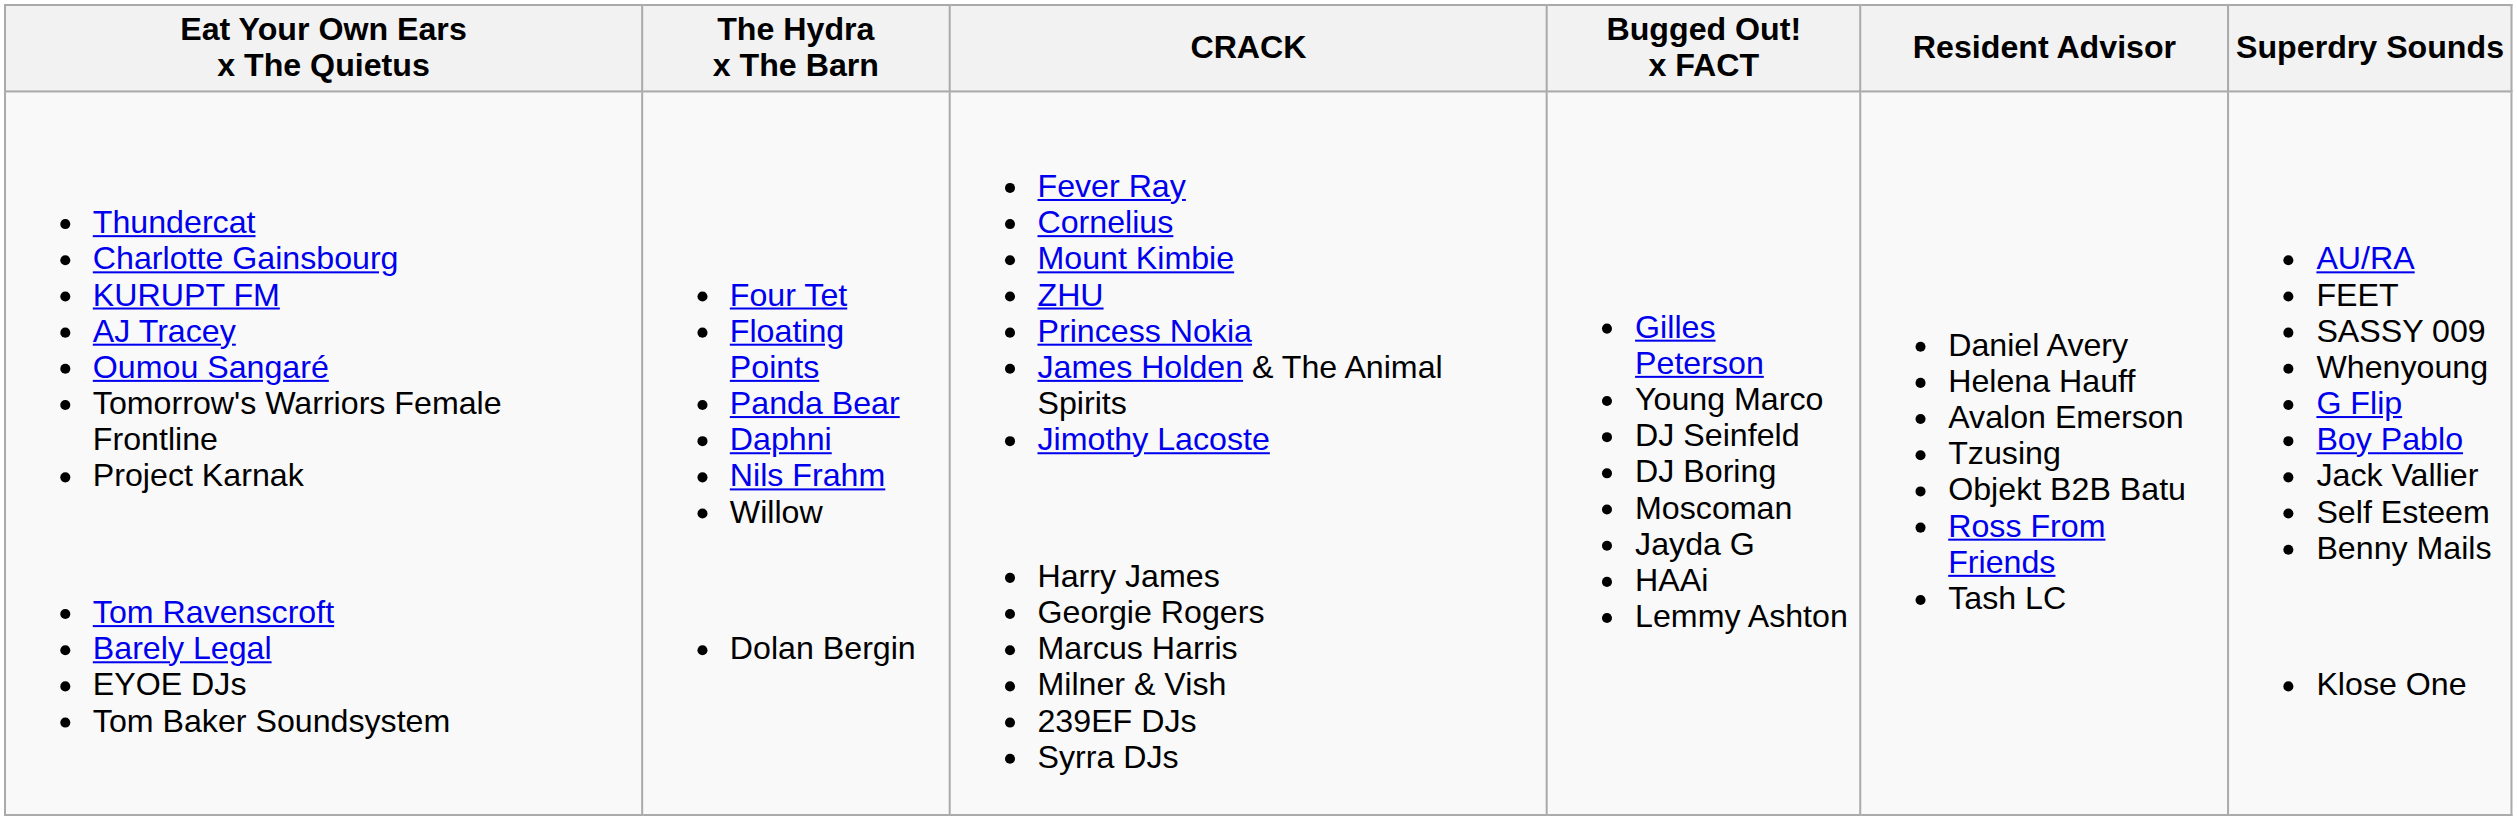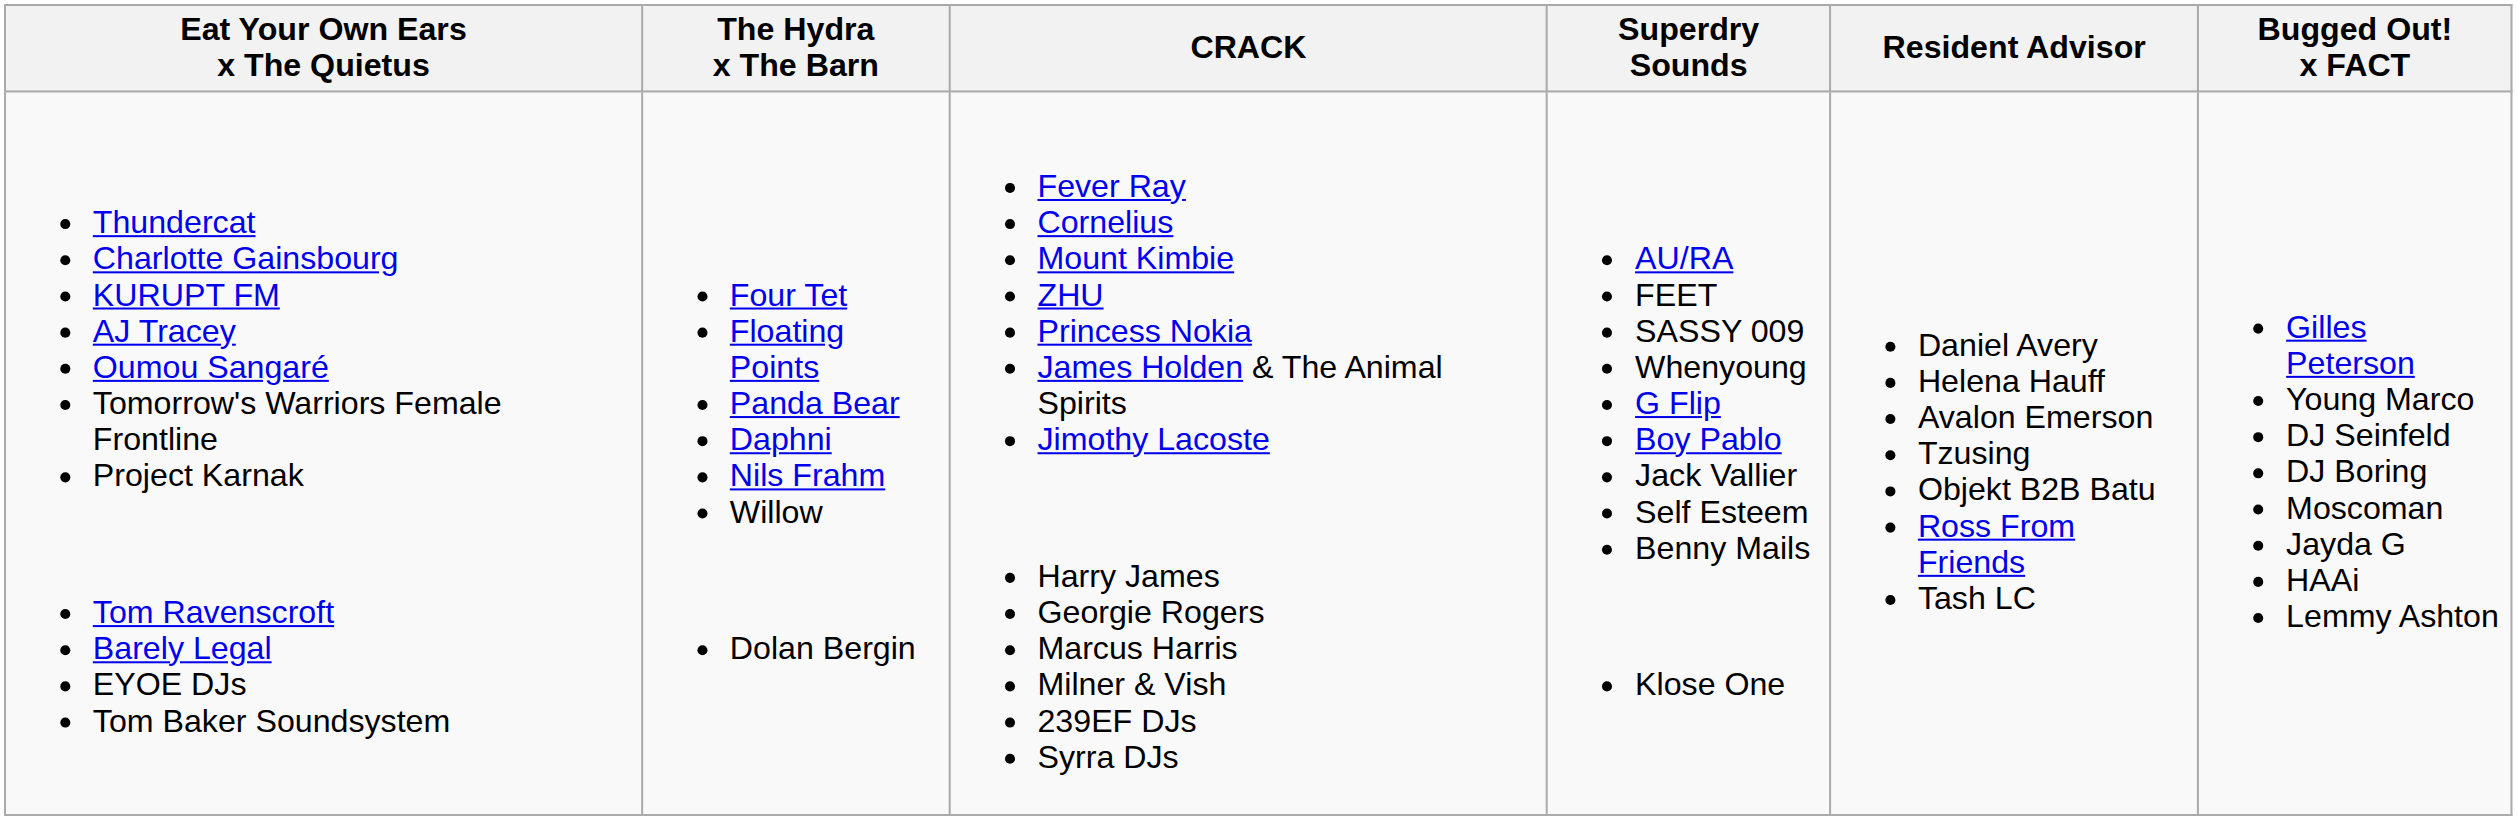columns swapped: (1704, 48) <-> (2370, 48)
